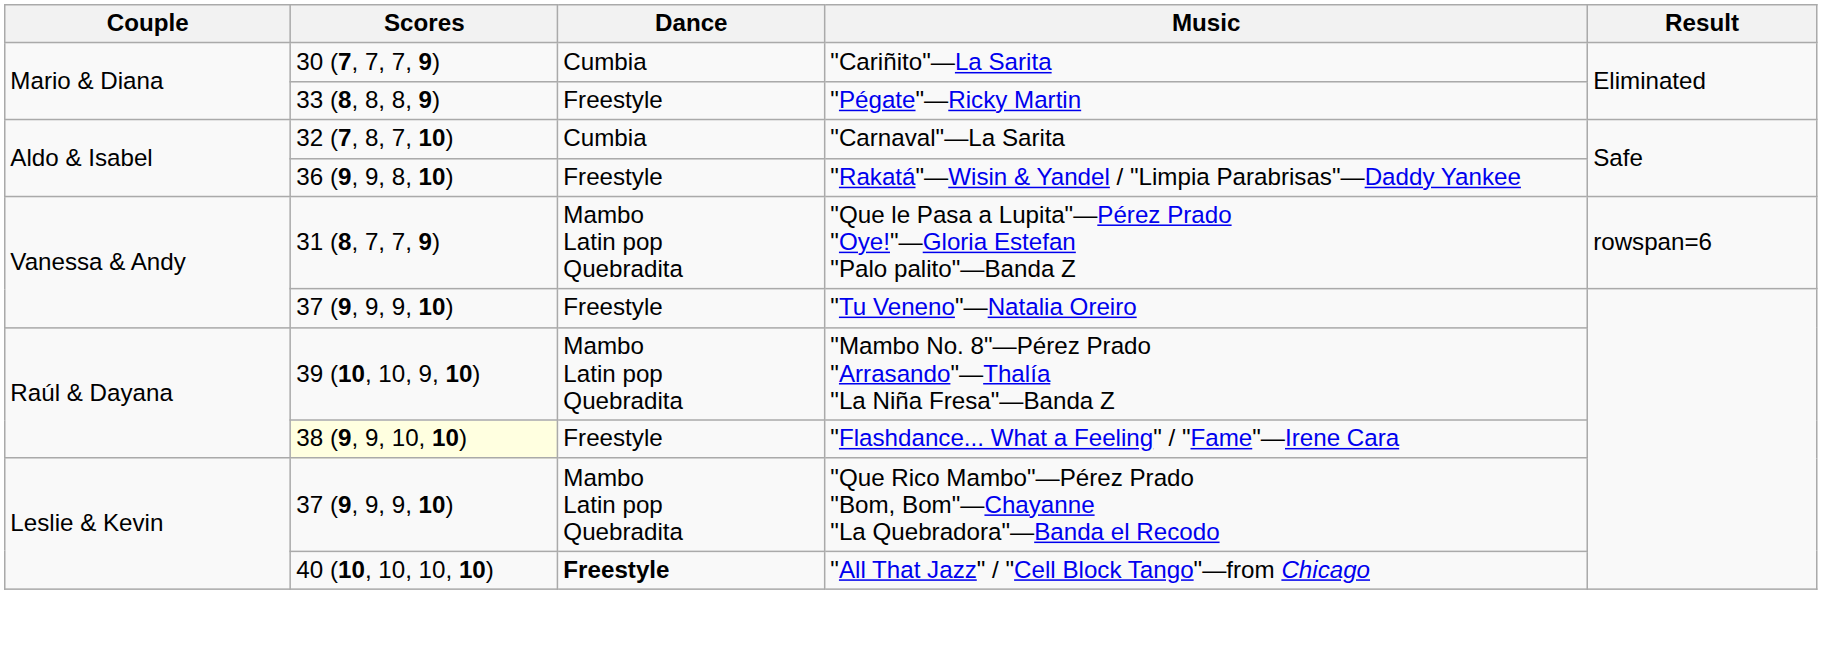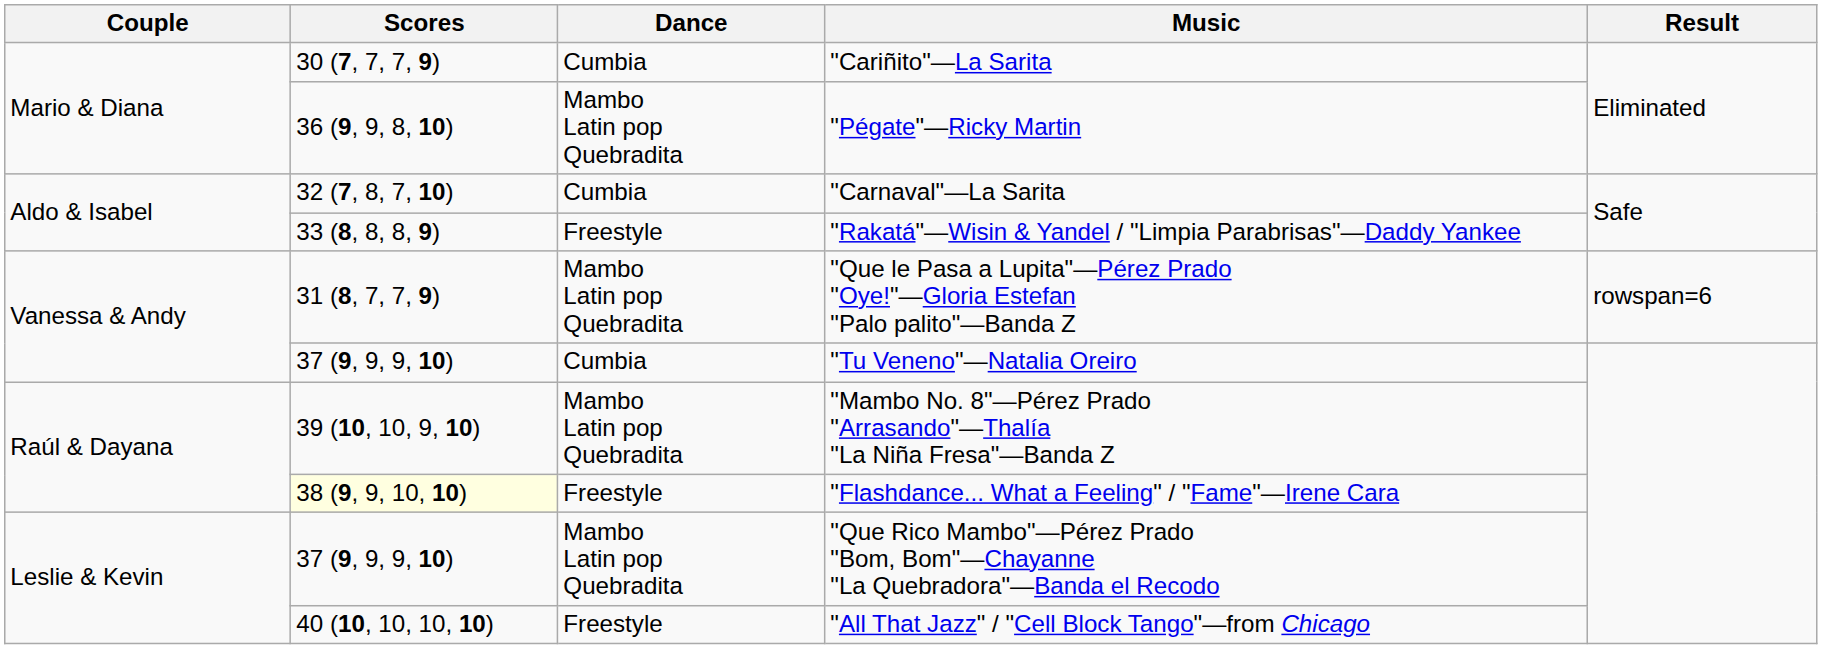(368, 100) 33 (8, 8, 8, 9) -> (375, 127) 36 (9, 9, 8, 10)
(613, 100) Freestyle -> (623, 127) Mambo Latin pop Quebradita
(375, 176) 36 (9, 9, 8, 10) -> (368, 231) 33 (8, 8, 8, 9)
(613, 307) Freestyle -> (605, 362) Cumbia
(616, 569) bold -> (613, 624) normal
